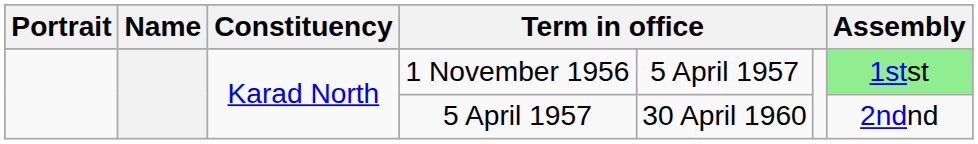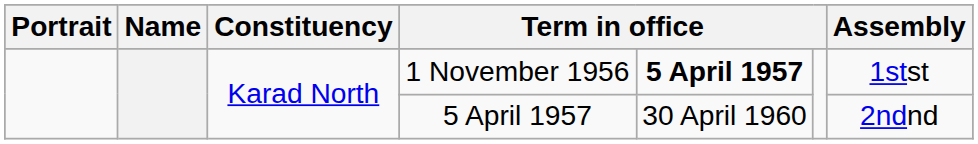(725, 71) normal -> (725, 71) bold
(899, 71) lightgreen background -> (899, 71) no background
